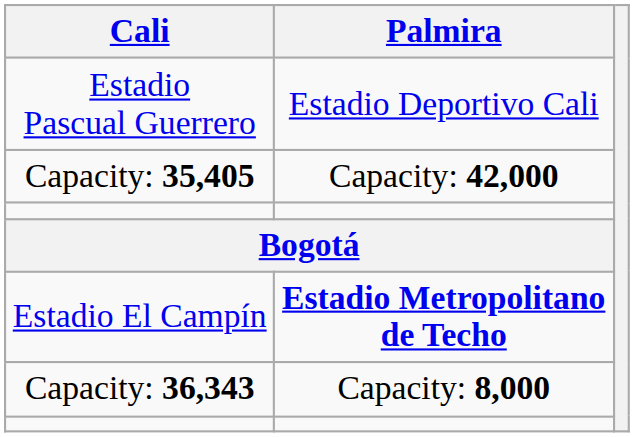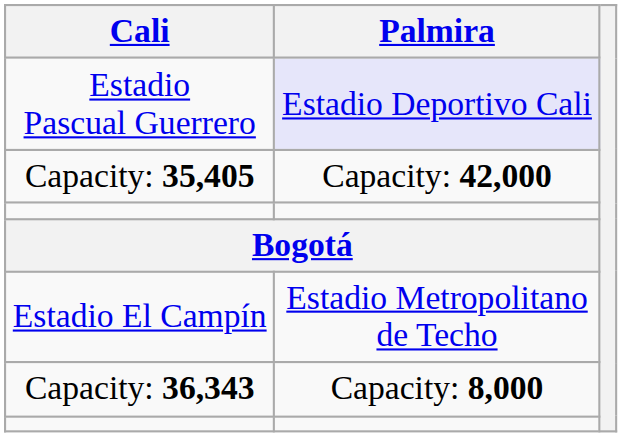(444, 103) no background -> (437, 103) lavender background
(444, 316) bold -> (437, 316) normal
